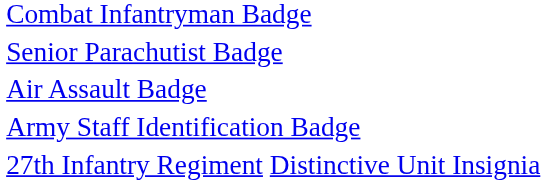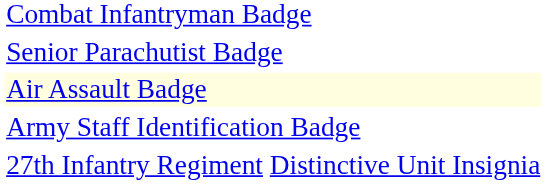(106, 89) no background -> (106, 89) lightyellow background
